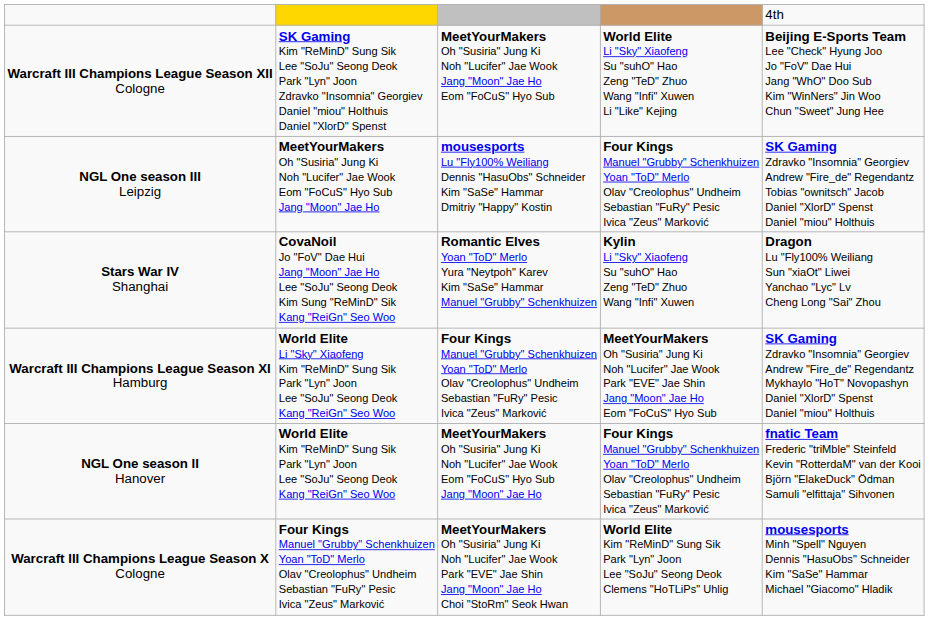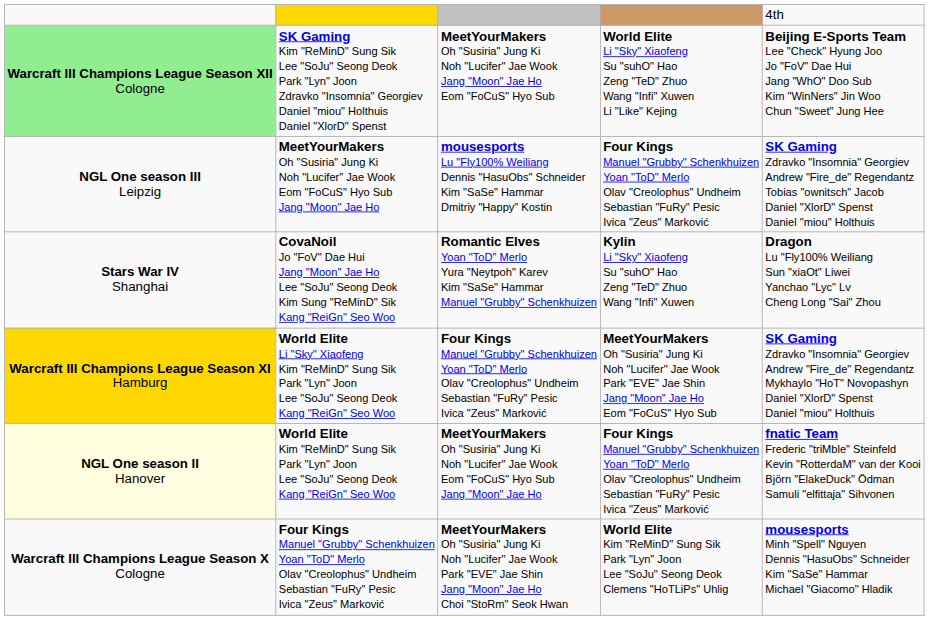(140, 80) no background -> (140, 80) lightgreen background
(140, 375) no background -> (140, 375) gold background
(140, 471) no background -> (140, 471) lightyellow background
